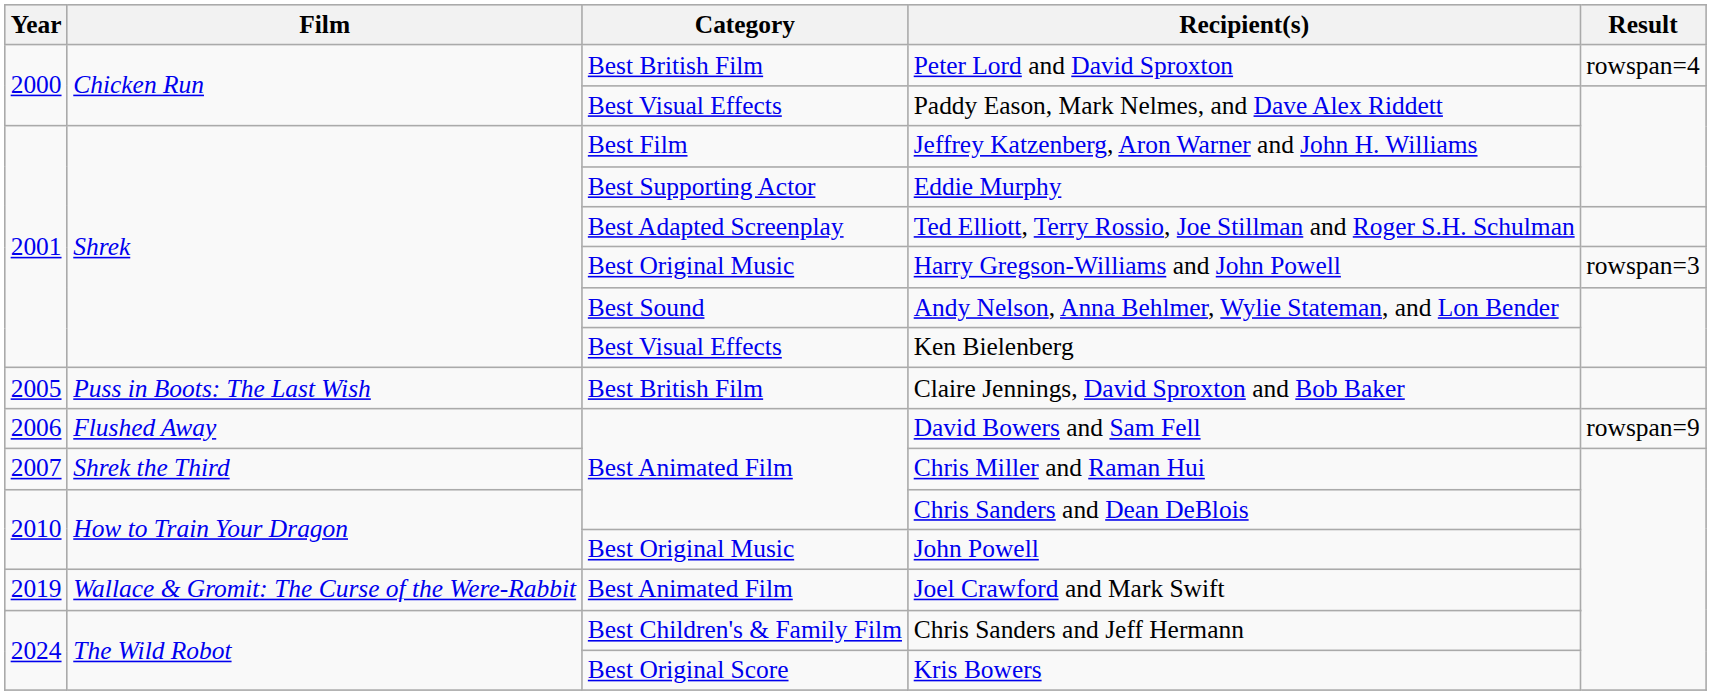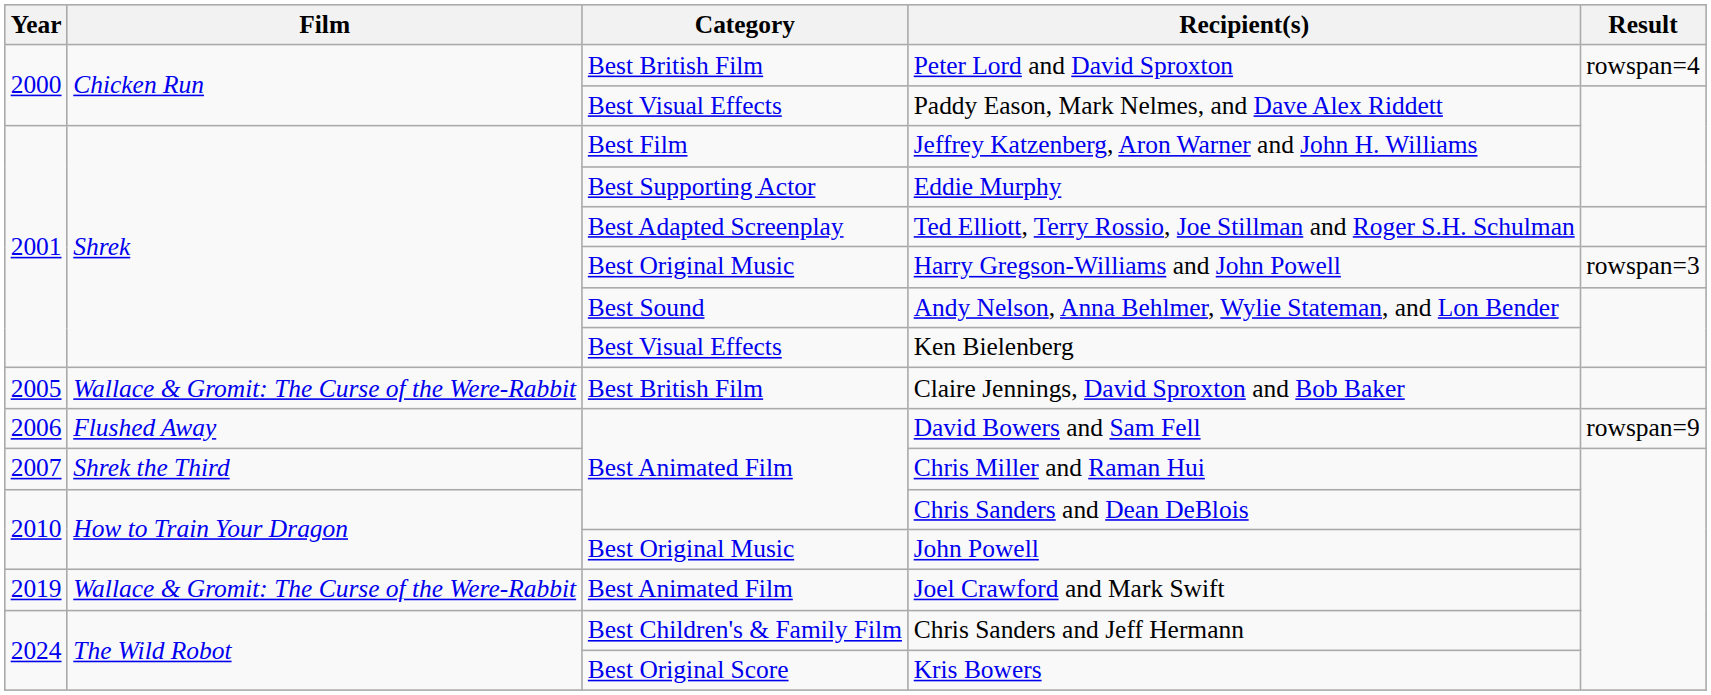(222, 387) Puss in Boots: The Last Wish -> (325, 387) Wallace & Gromit: The Curse of the Were-Rabbit
